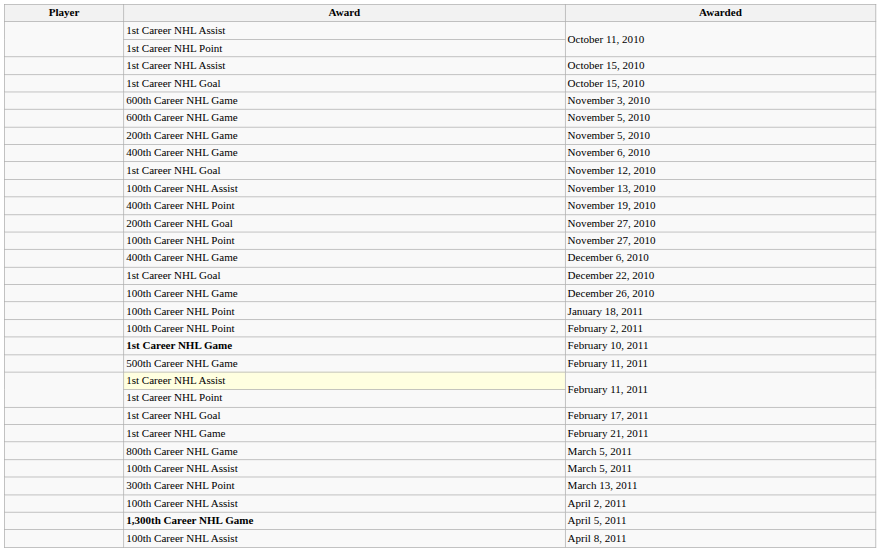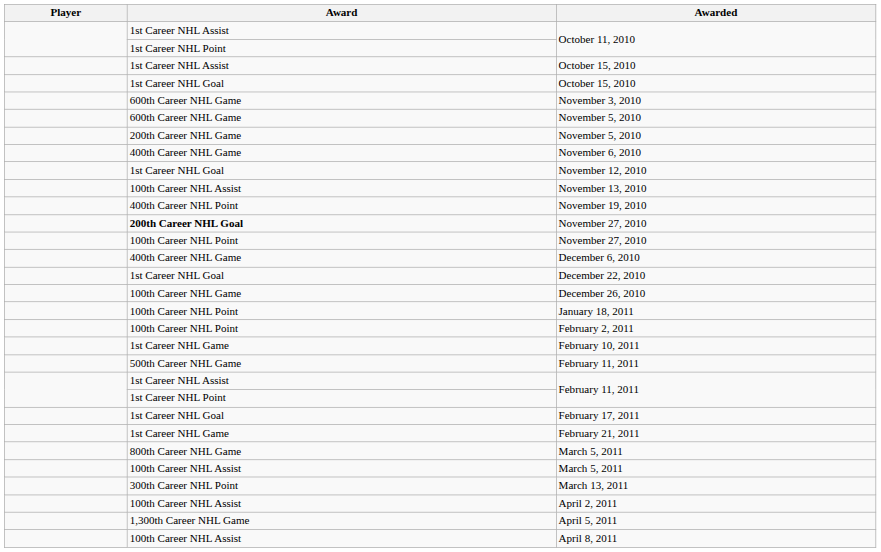(179, 223) normal -> (186, 223) bold
(179, 345) bold -> (179, 345) normal
(176, 380) lightyellow background -> (179, 380) no background
(190, 521) bold -> (190, 521) normal
